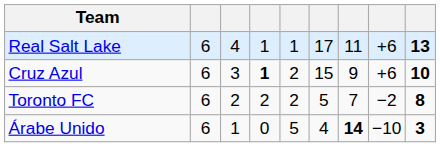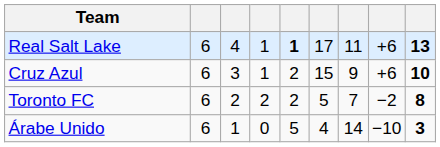(294, 45) normal -> (294, 45) bold
(265, 73) bold -> (265, 73) normal
(353, 127) bold -> (353, 127) normal
